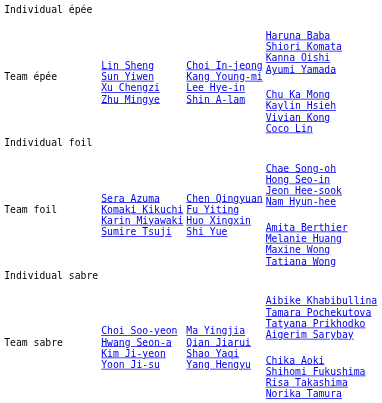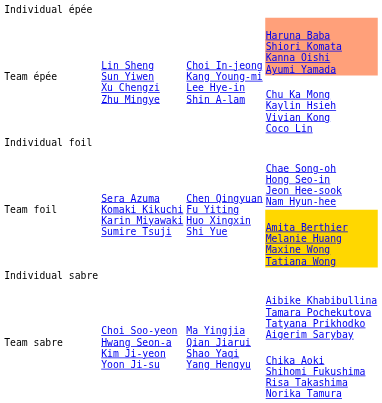(304, 52) no background -> (304, 52) lightsalmon background
(307, 244) no background -> (307, 244) gold background
